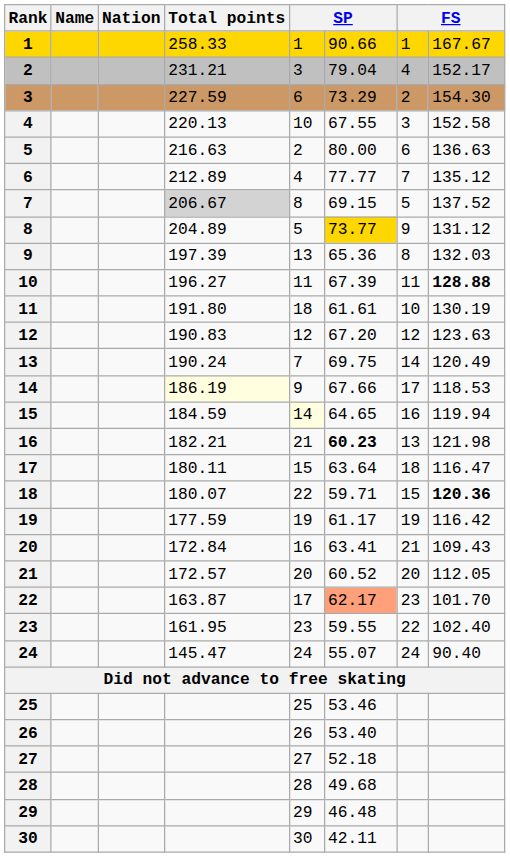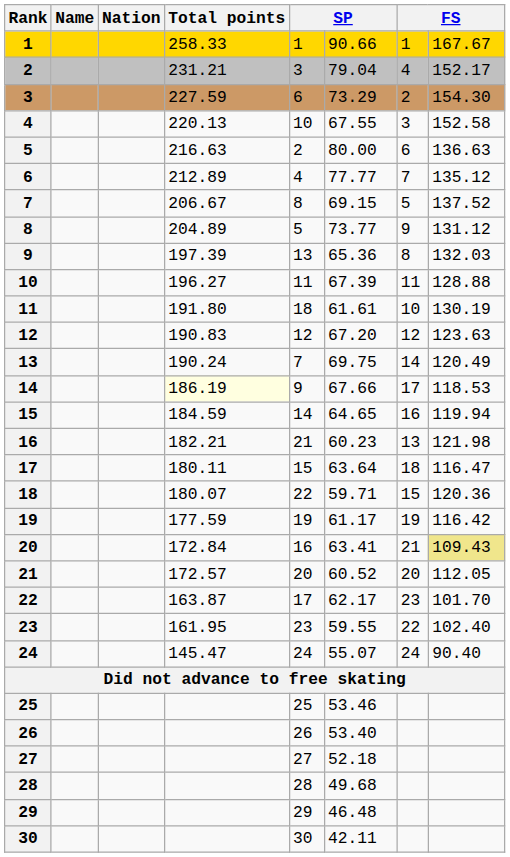(198, 203) lightgrey background -> (198, 203) no background
(352, 230) gold background -> (352, 230) no background
(461, 283) bold -> (461, 283) normal
(303, 415) lightyellow background -> (303, 415) no background
(352, 442) bold -> (352, 442) normal
(461, 495) bold -> (461, 495) normal
(461, 548) no background -> (461, 548) khaki background
(352, 601) lightsalmon background -> (352, 601) no background
